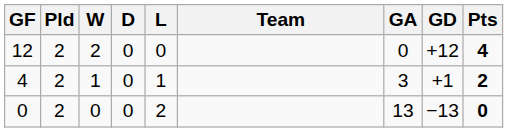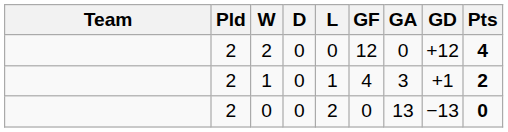columns swapped: (281, 19) <-> (22, 19)
